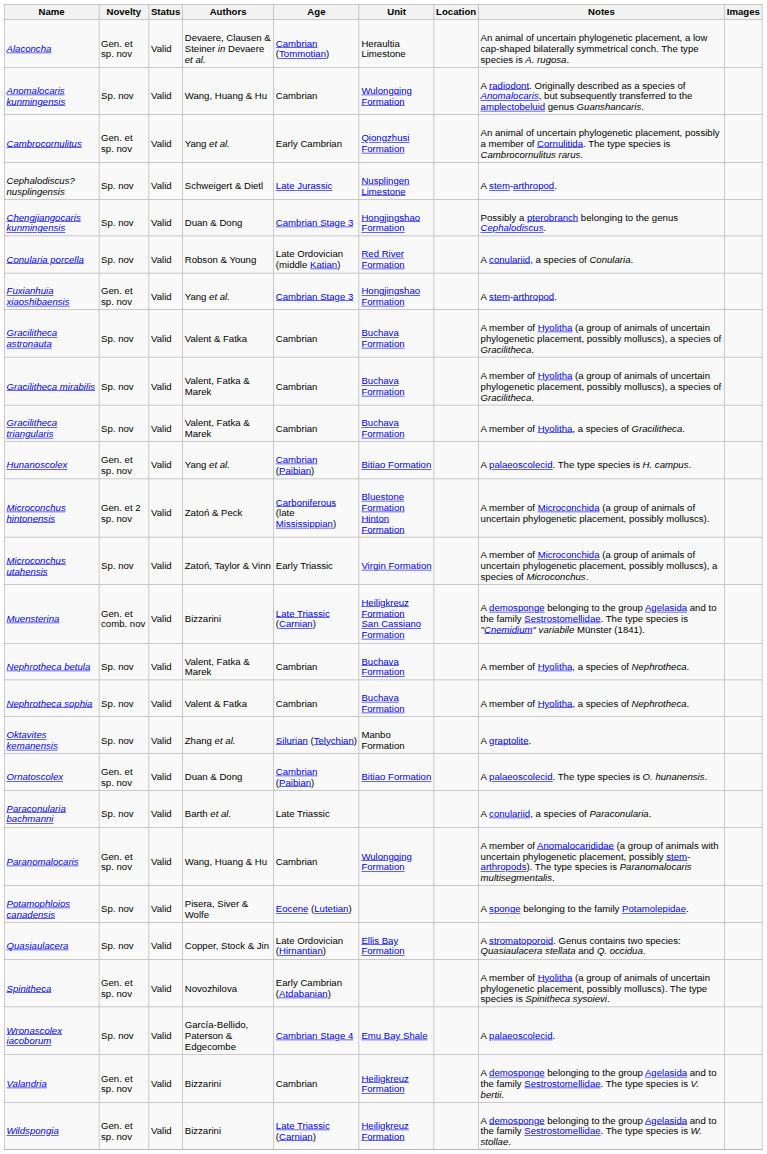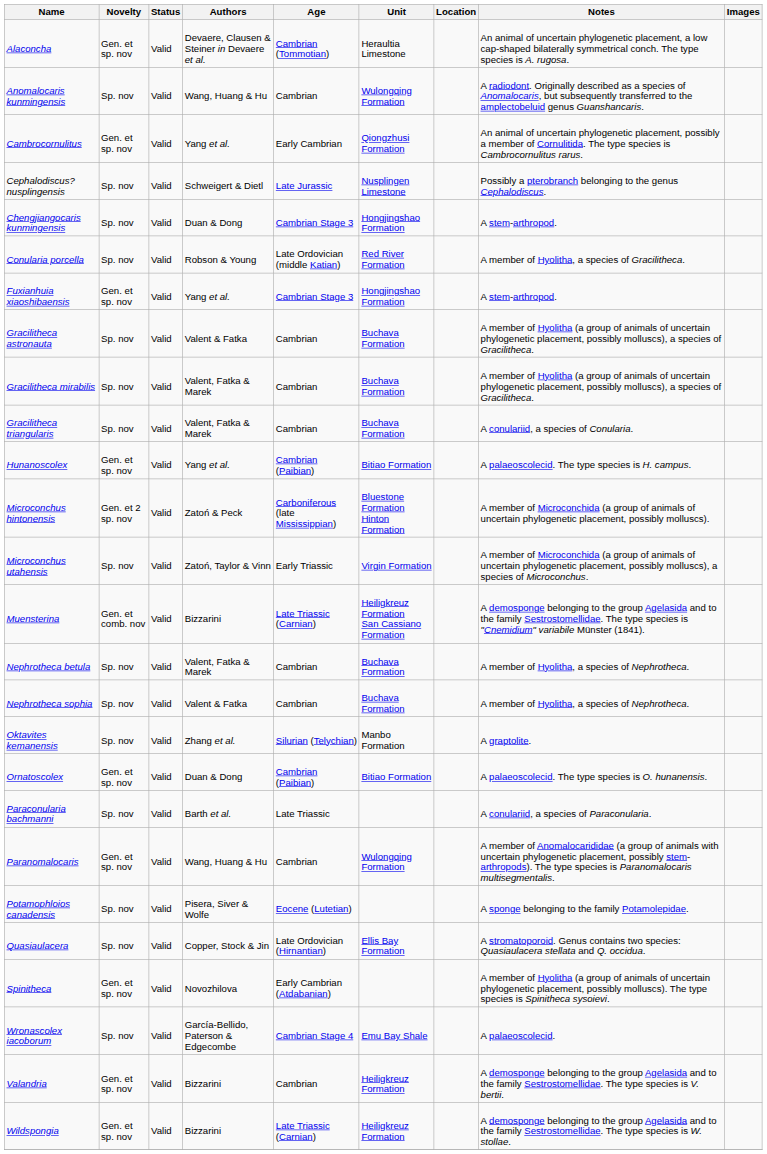(519, 186) A stem-arthropod. -> (579, 186) Possibly a pterobranch belonging to the genus Cephalodiscus.
(579, 223) Possibly a pterobranch belonging to the genus Cephalodiscus. -> (519, 223) A stem-arthropod.
(557, 260) A conulariid, a species of Conularia. -> (583, 260) A member of Hyolitha, a species of Gracilitheca.
(583, 428) A member of Hyolitha, a species of Gracilitheca. -> (557, 428) A conulariid, a species of Conularia.
